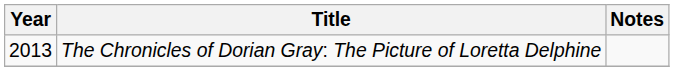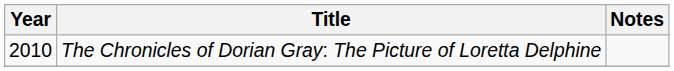(31, 50) 2013 -> (31, 50) 2010
